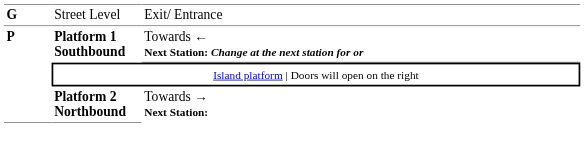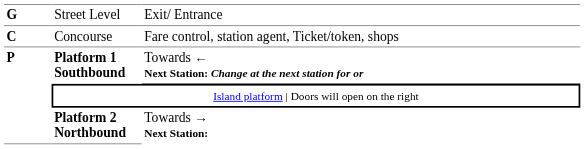+ row: (83, 36)
